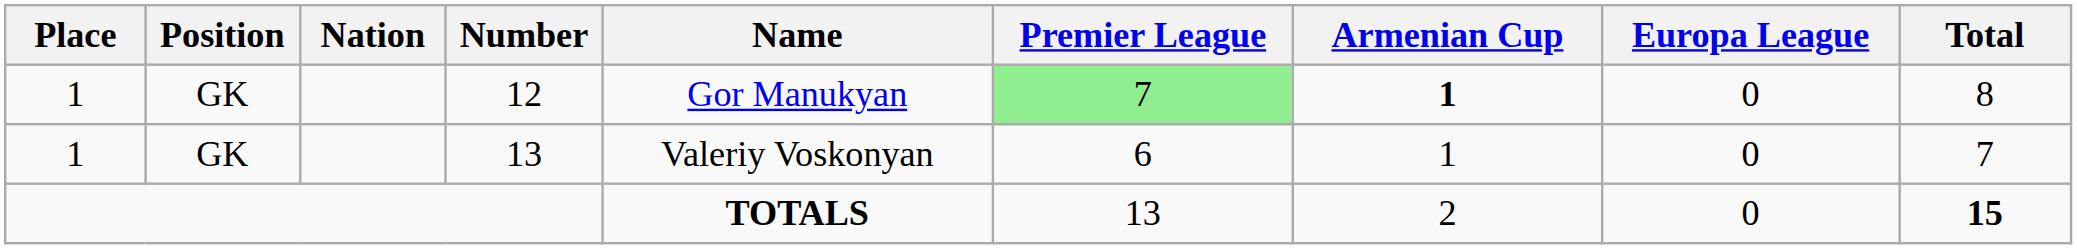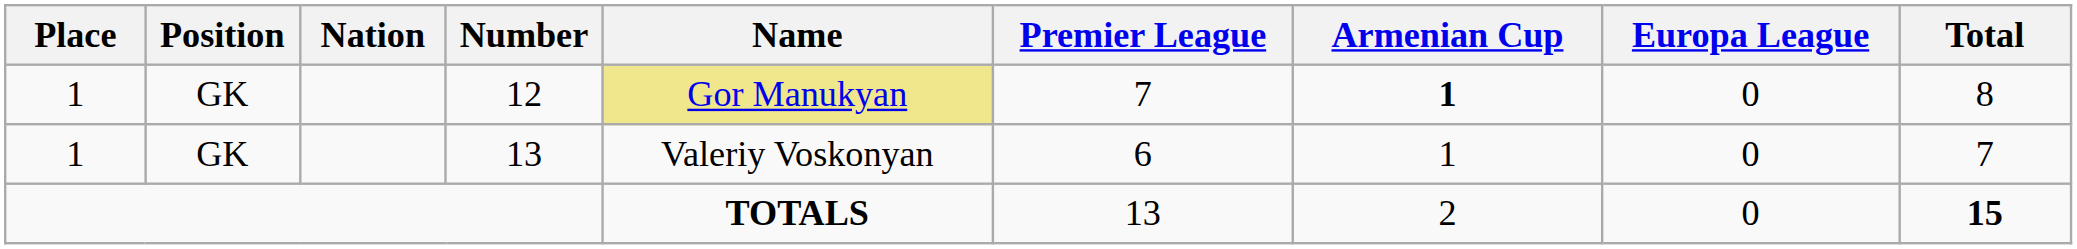(797, 94) no background -> (797, 94) khaki background
(1143, 94) lightgreen background -> (1143, 94) no background
